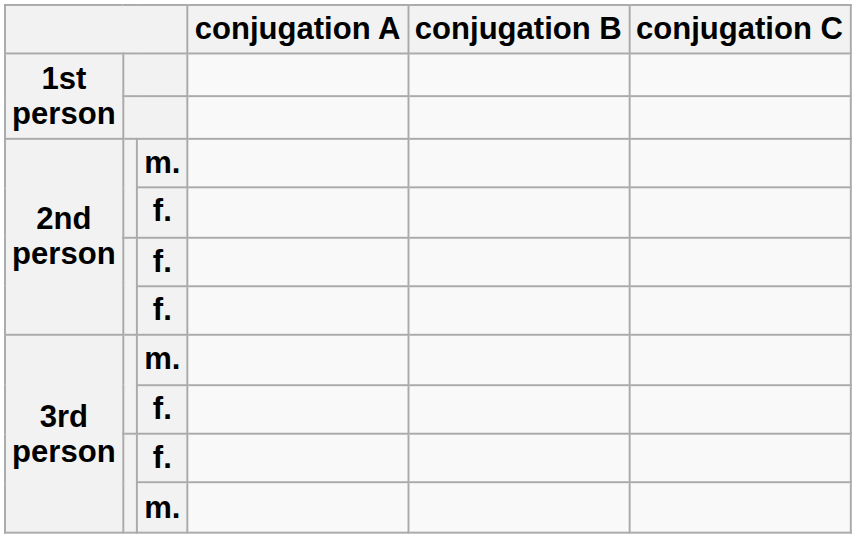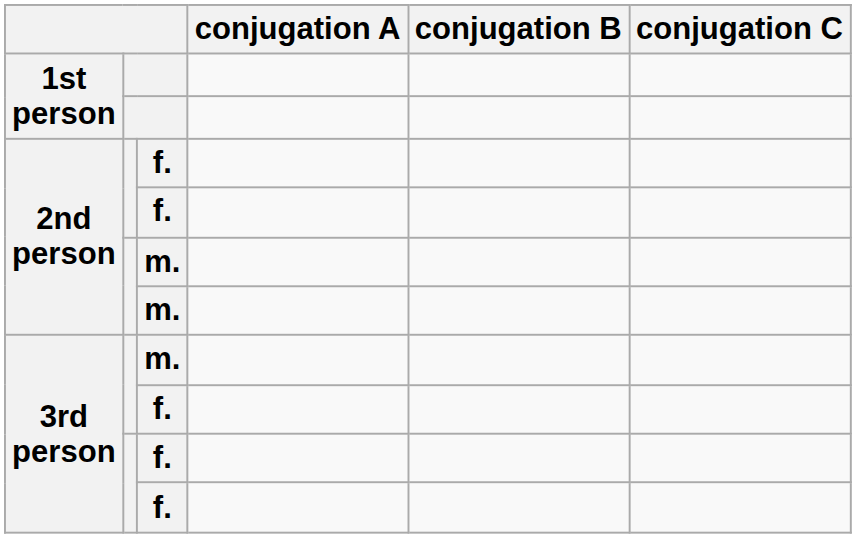(162, 162) m. -> (162, 162) f.
(162, 260) f. -> (162, 260) m.
(162, 310) f. -> (162, 310) m.
(162, 507) m. -> (162, 507) f.
